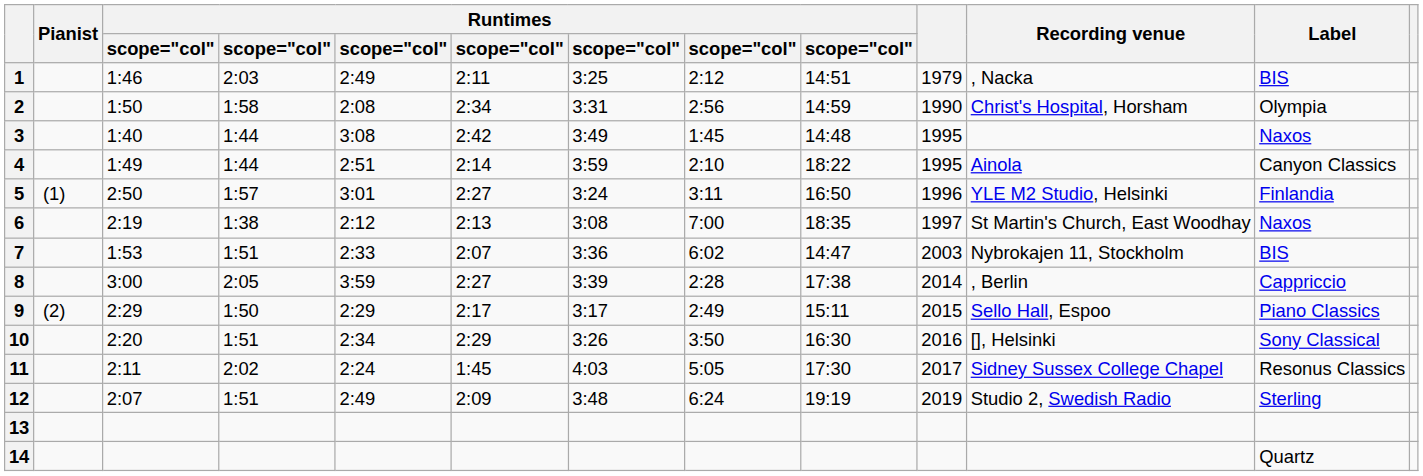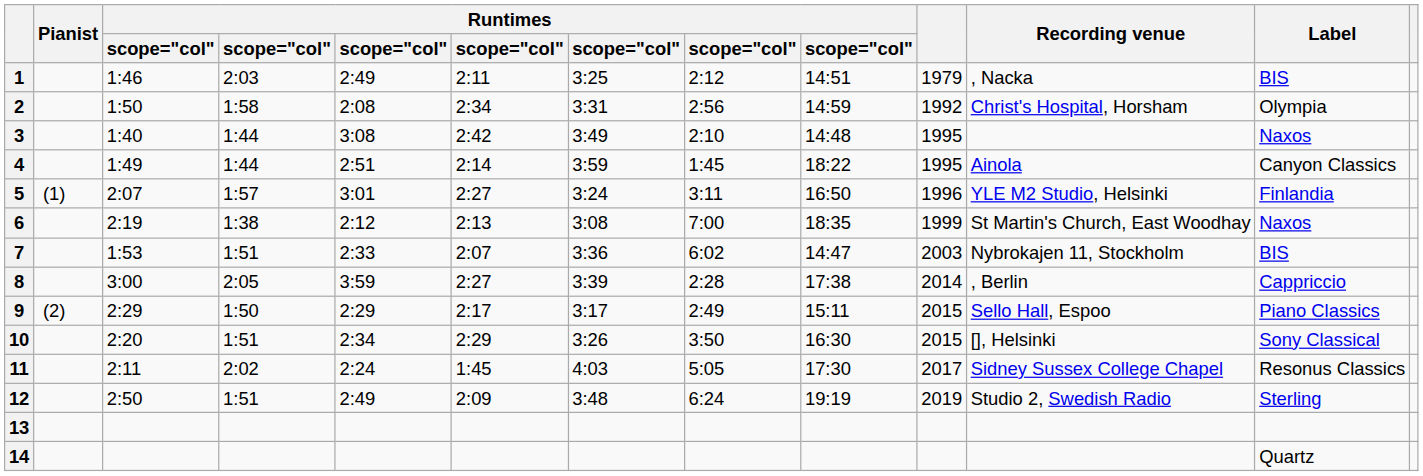(942, 107) 1990 -> (942, 107) 1992
(706, 136) 1:45 -> (706, 136) 2:10
(706, 165) 2:10 -> (706, 165) 1:45
(125, 194) 2:50 -> (125, 194) 2:07
(942, 223) 1997 -> (942, 223) 1999
(942, 340) 2016 -> (942, 340) 2015
(125, 398) 2:07 -> (125, 398) 2:50
